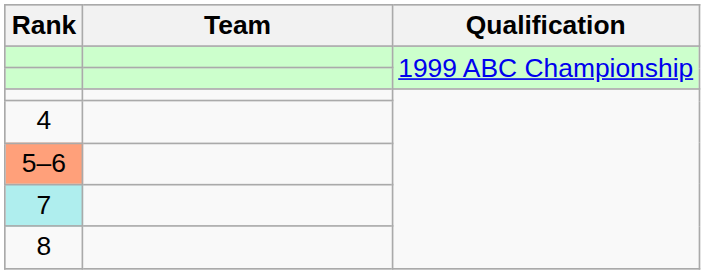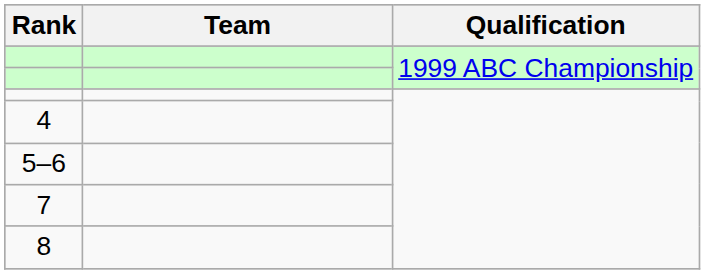(44, 163) lightsalmon background -> (44, 163) no background
(44, 205) paleturquoise background -> (44, 205) no background
